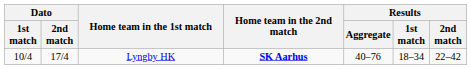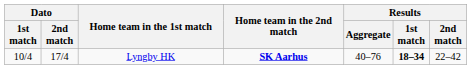(411, 56) normal -> (411, 56) bold
